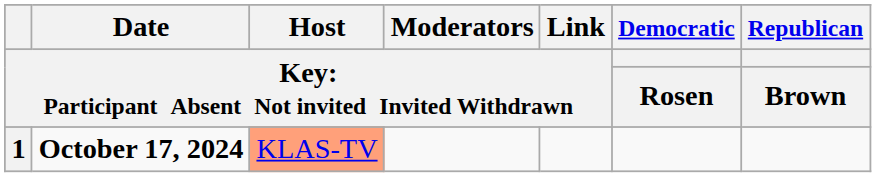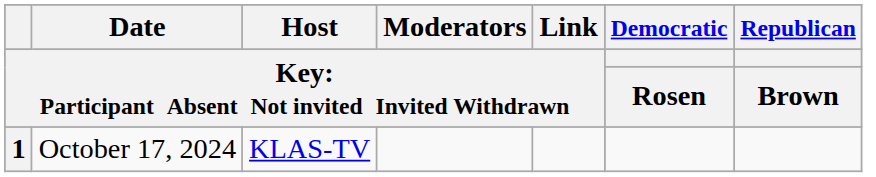(141, 148) bold -> (137, 148) normal
(317, 148) lightsalmon background -> (310, 148) no background
